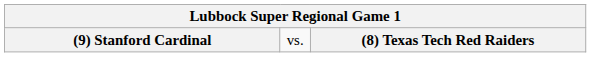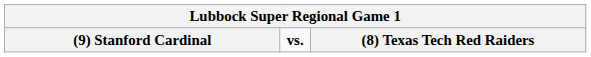(295, 39) normal -> (295, 39) bold
